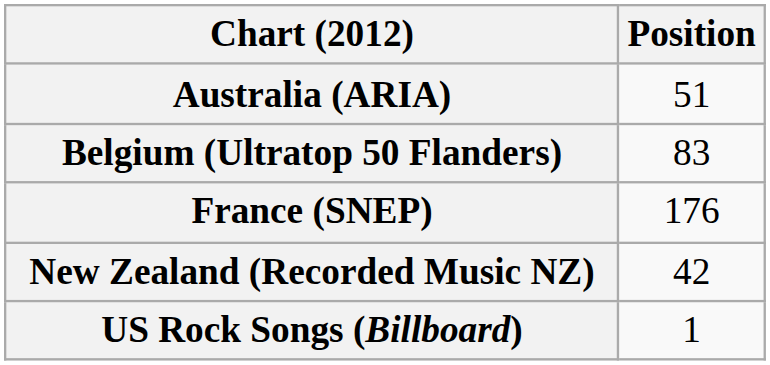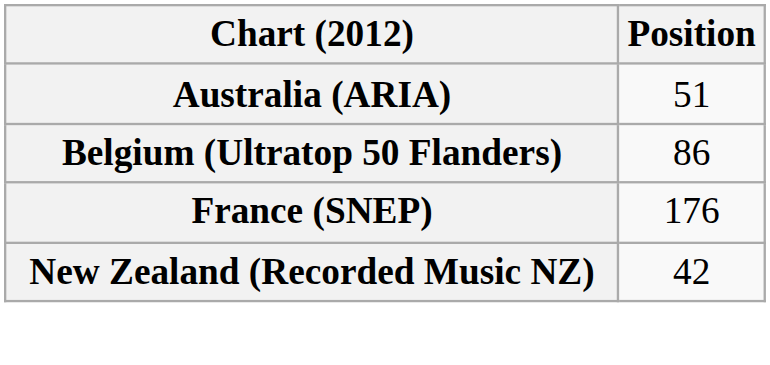(692, 152) 83 -> (692, 152) 86
- row: (312, 329)
